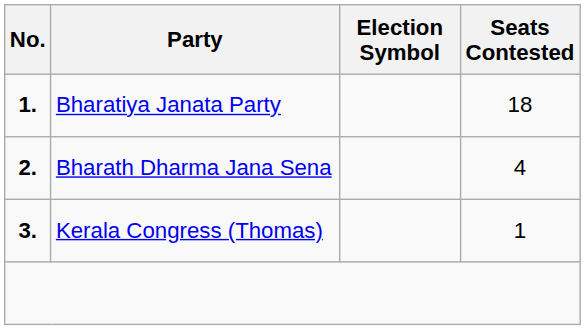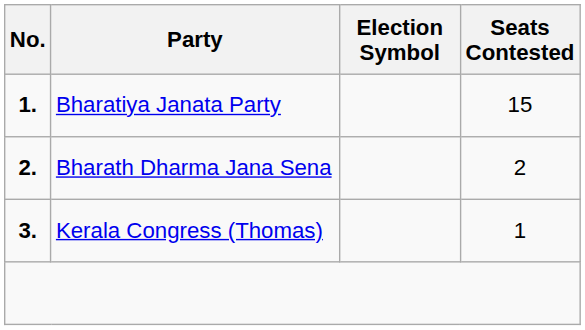(520, 105) 18 -> (520, 105) 15
(520, 167) 4 -> (520, 167) 2
